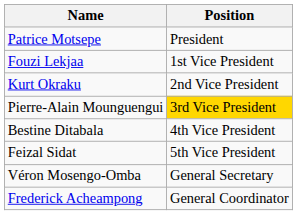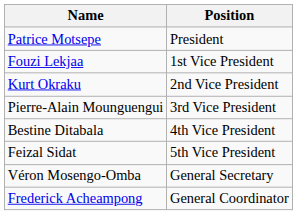(223, 107) gold background -> (223, 107) no background
